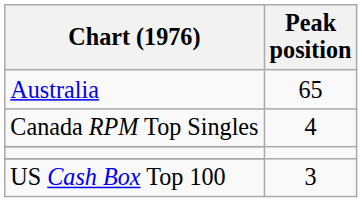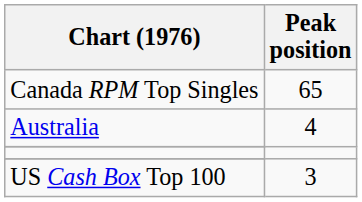(55, 89) Australia -> (134, 89) Canada RPM Top Singles
(134, 127) Canada RPM Top Singles -> (55, 127) Australia
